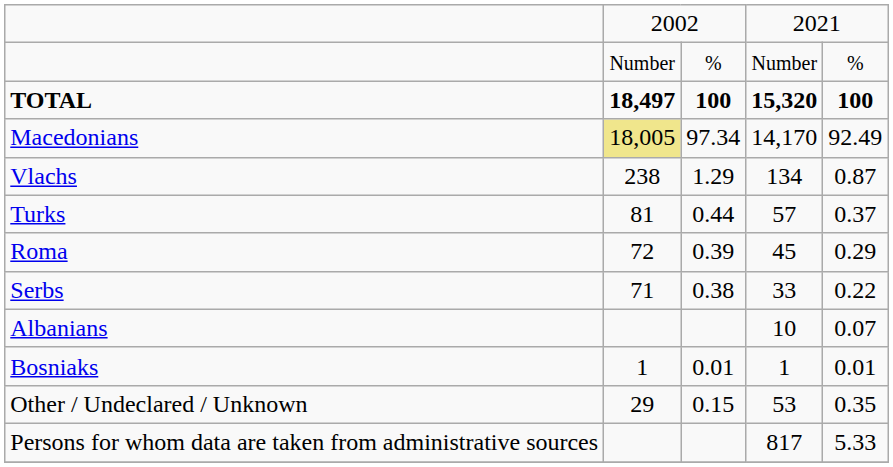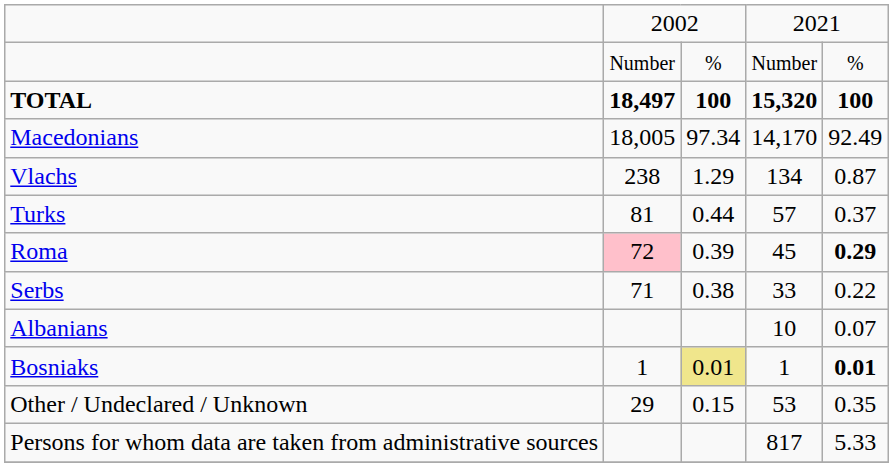(642, 137) khaki background -> (642, 137) no background
(642, 251) no background -> (642, 251) pink background
(855, 251) normal -> (855, 251) bold
(713, 366) no background -> (713, 366) khaki background
(855, 366) normal -> (855, 366) bold
